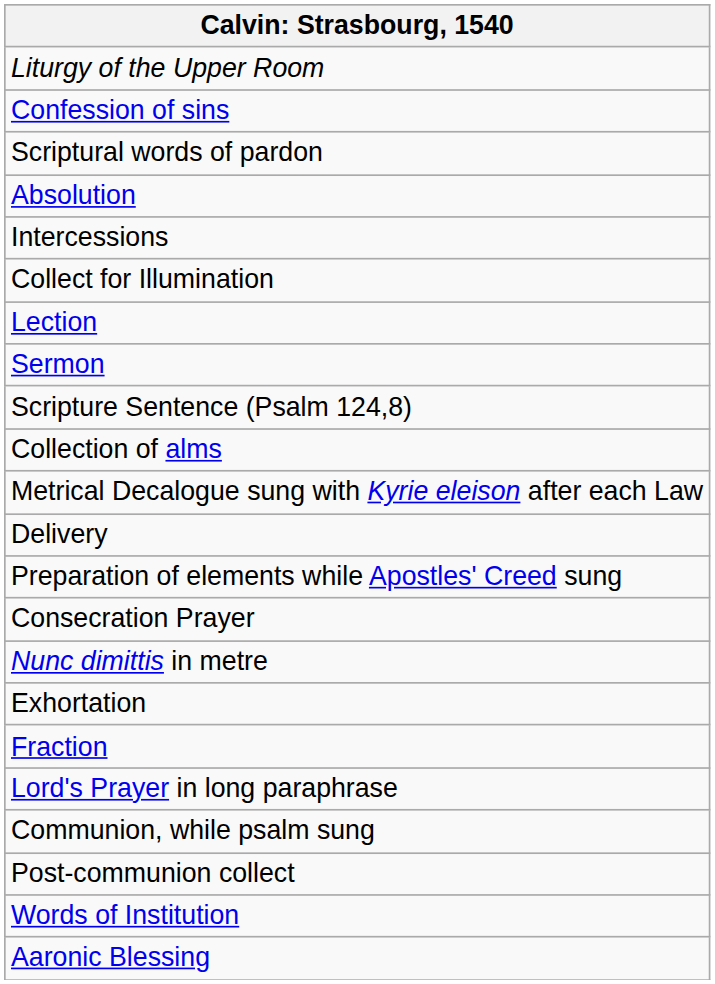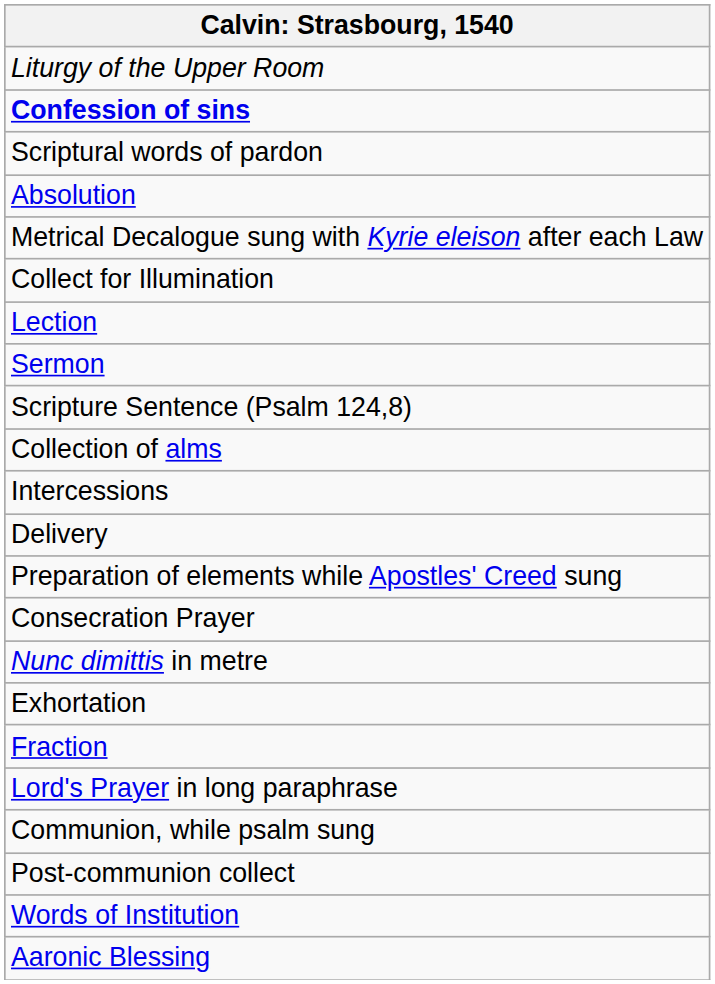(120, 110) normal -> (131, 110) bold
(90, 237) Intercessions -> (357, 237) Metrical Decalogue sung with Kyrie eleison after each Law
(357, 491) Metrical Decalogue sung with Kyrie eleison after each Law -> (90, 491) Intercessions
